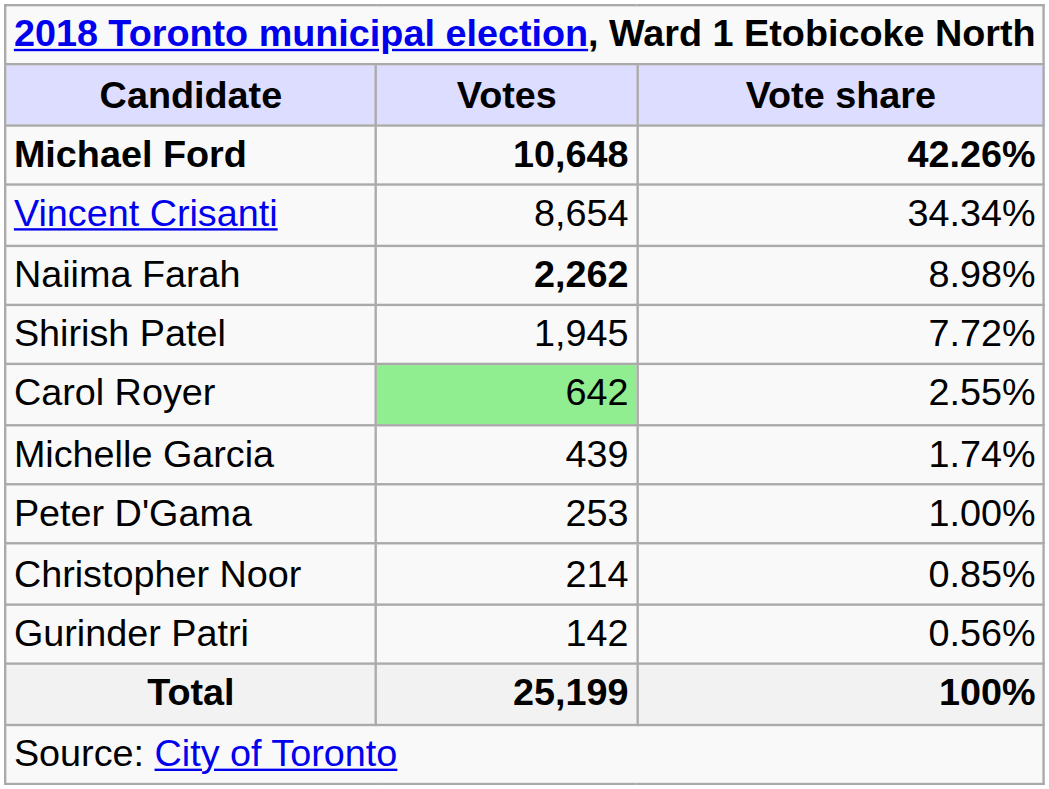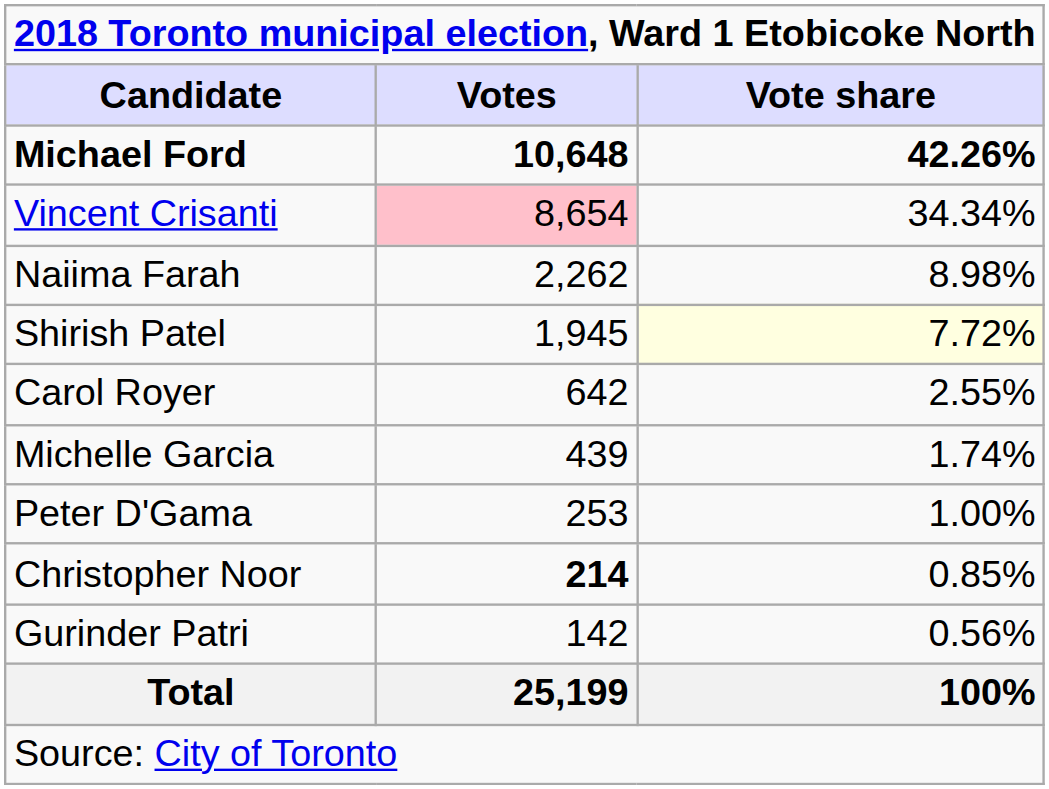(581, 214) no background -> (581, 214) pink background
(581, 273) bold -> (581, 273) normal
(982, 333) no background -> (982, 333) lightyellow background
(597, 393) lightgreen background -> (597, 393) no background
(597, 573) normal -> (597, 573) bold
